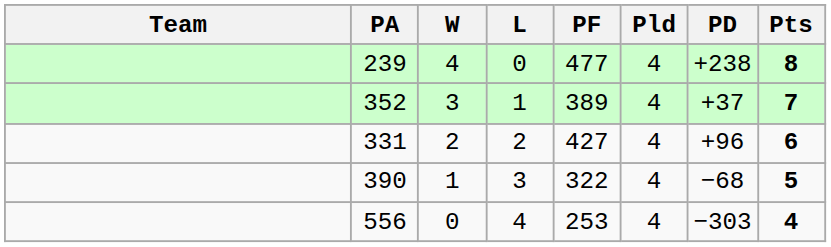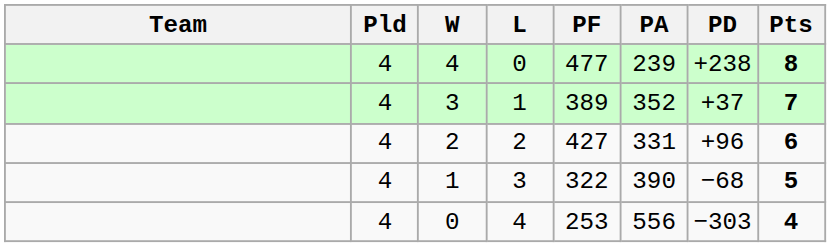columns swapped: (654, 25) <-> (385, 25)
